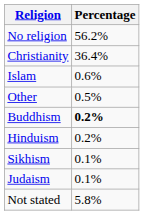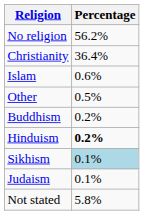(89, 117) bold -> (88, 117) normal
(88, 138) normal -> (89, 138) bold
(88, 158) no background -> (88, 158) lightblue background
